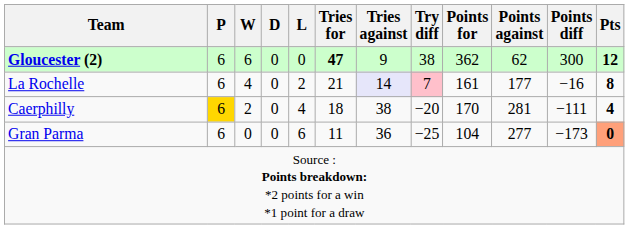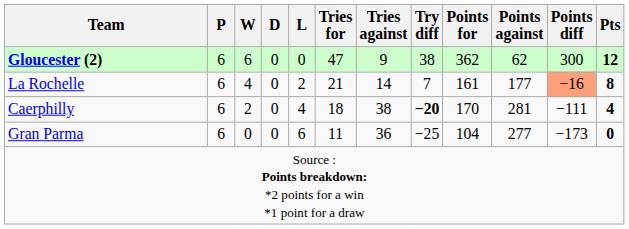(335, 59) bold -> (335, 59) normal
(384, 84) lavender background -> (384, 84) no background
(427, 84) pink background -> (427, 84) no background
(572, 84) no background -> (572, 84) lightsalmon background
(221, 109) gold background -> (221, 109) no background
(427, 109) normal -> (427, 109) bold
(610, 134) lightsalmon background -> (610, 134) no background
